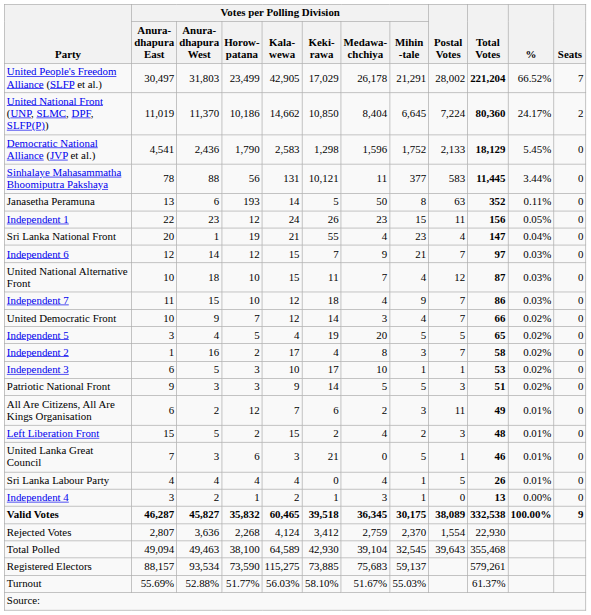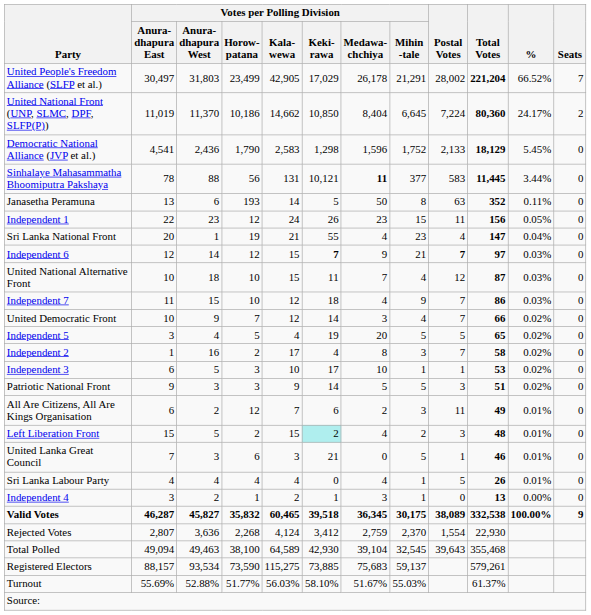(382, 178) normal -> (382, 178) bold
(336, 254) normal -> (336, 254) bold
(462, 254) normal -> (462, 254) bold
(336, 433) no background -> (336, 433) paleturquoise background
